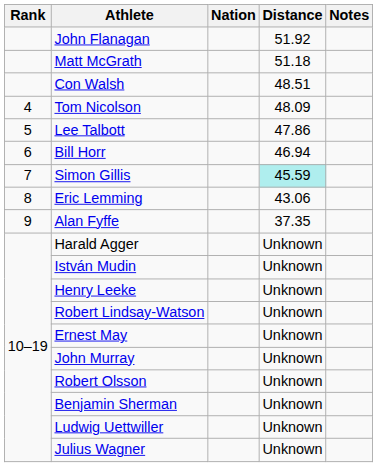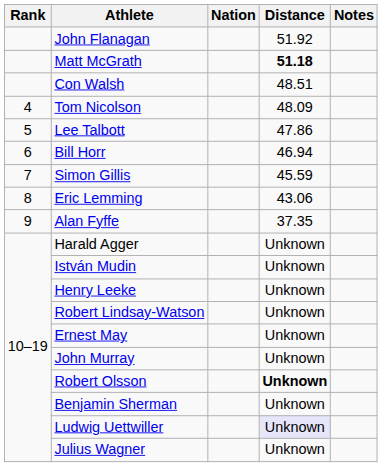(292, 61) normal -> (295, 61) bold
(292, 175) paleturquoise background -> (295, 175) no background
(292, 381) normal -> (295, 381) bold
(292, 426) no background -> (295, 426) lavender background
